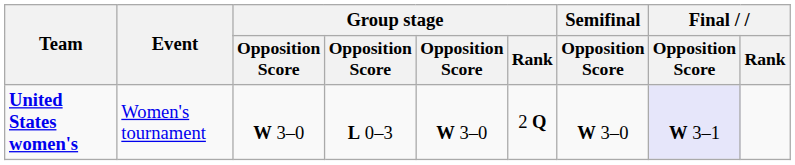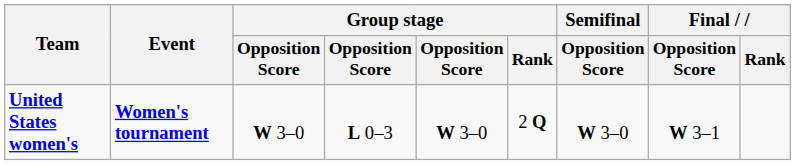(164, 122) normal -> (162, 122) bold
(694, 133) lavender background -> (694, 133) no background
